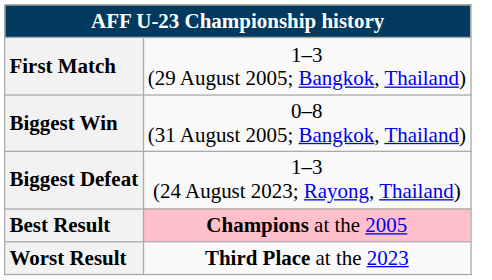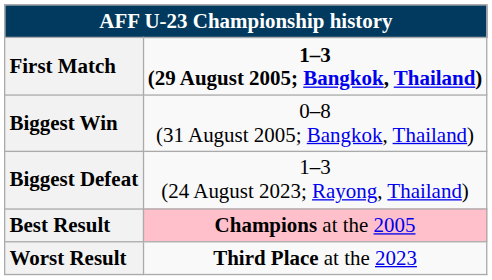(307, 66) normal -> (315, 66) bold
